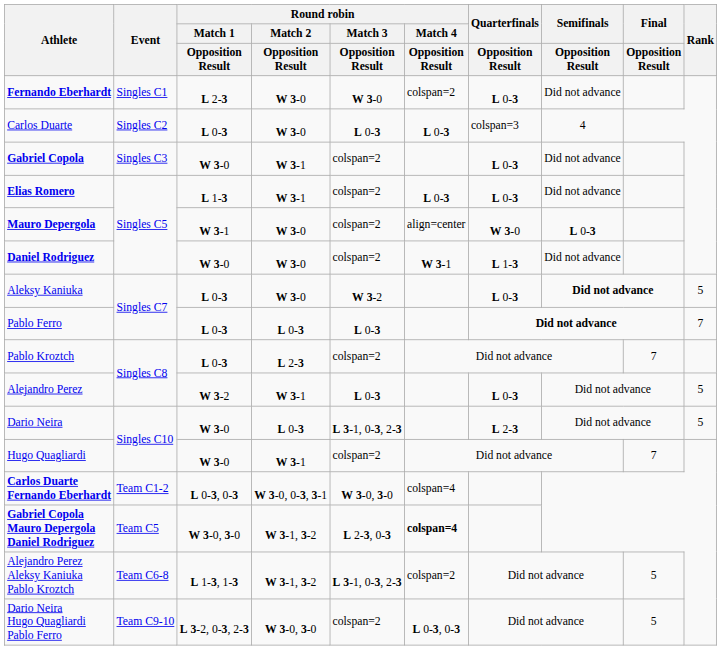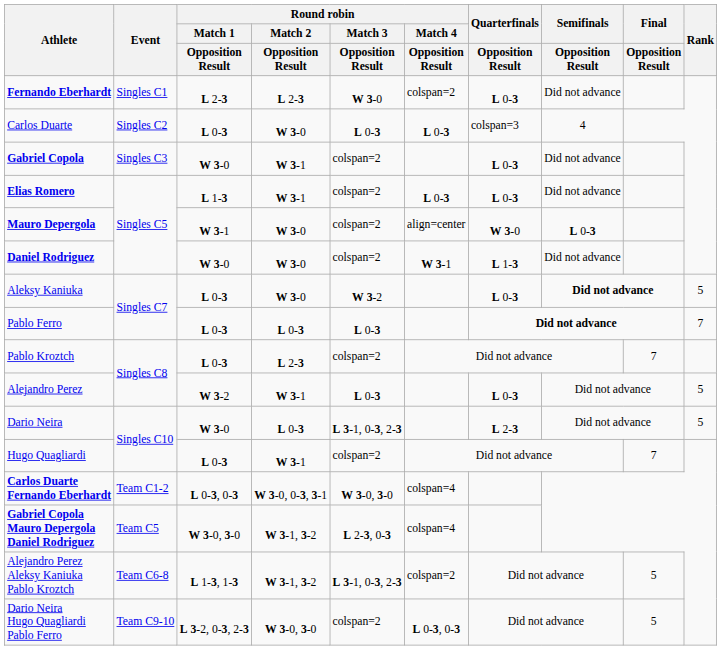(291, 99) W 3-0 -> (291, 99) L 2-3
(214, 462) W 3-0 -> (214, 462) L 0-3
(432, 528) bold -> (431, 528) normal
